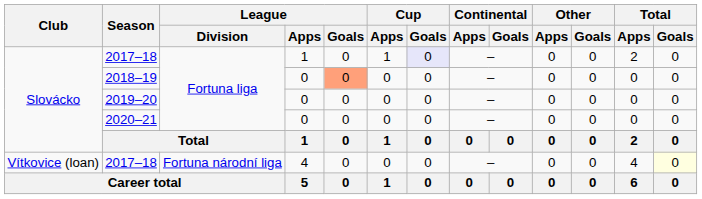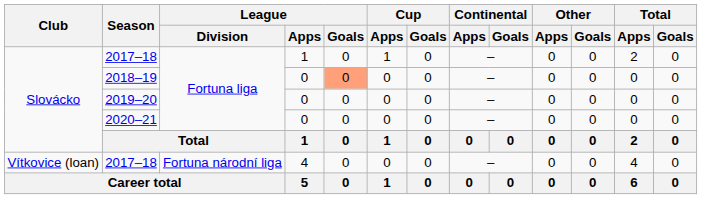(428, 57) lavender background -> (428, 57) no background
(675, 162) lightyellow background -> (675, 162) no background
